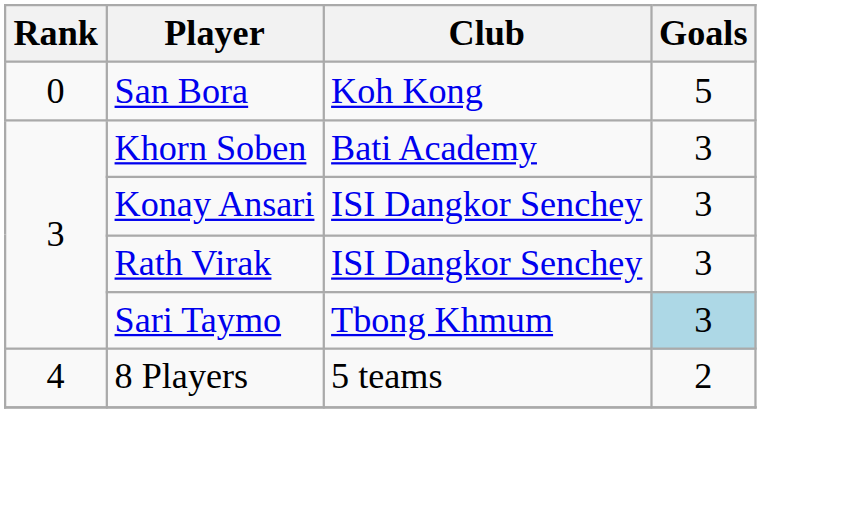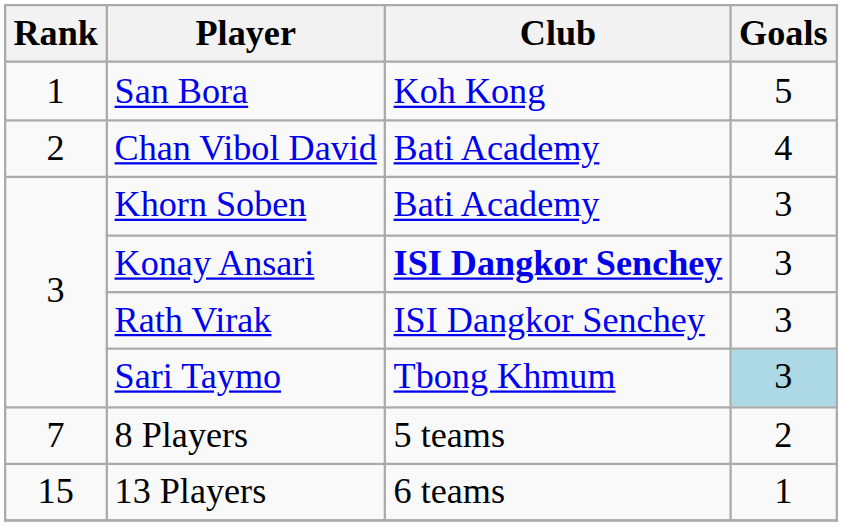(56, 90) 0 -> (56, 90) 1
+ row: (246, 147)
(487, 205) normal -> (558, 262) bold
(56, 377) 4 -> (56, 434) 7
+ row: (190, 491)
